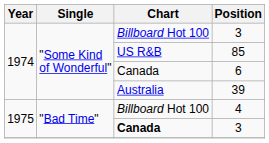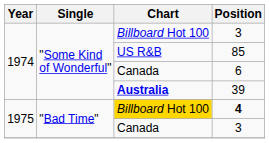(140, 90) normal -> (143, 90) bold
(163, 109) no background -> (163, 109) gold background
(238, 109) normal -> (238, 109) bold
(139, 128) bold -> (138, 128) normal
